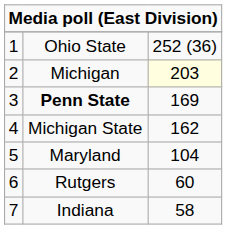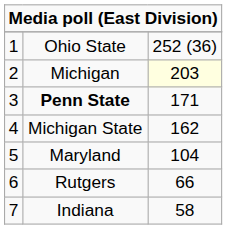(185, 100) 169 -> (185, 100) 171
(185, 182) 60 -> (185, 182) 66
